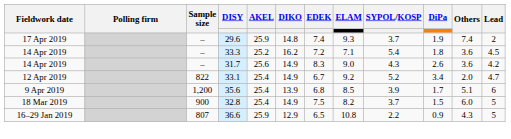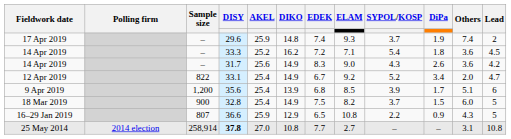+ row: (44, 128)
